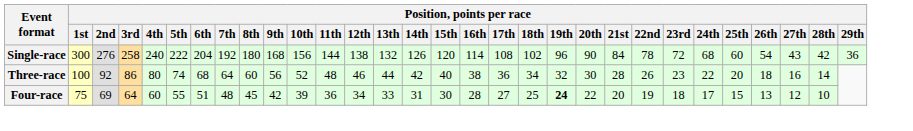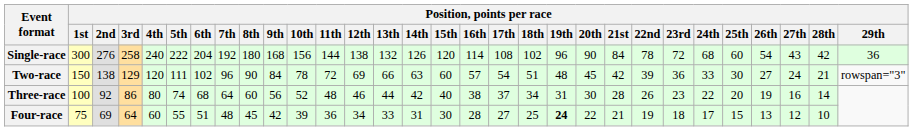+ row: (37, 74)
(504, 74) 36 -> (504, 94) 37
(561, 74) 32 -> (561, 94) 31
(766, 74) 18 -> (766, 94) 19
(618, 94) 20 -> (618, 115) 21
